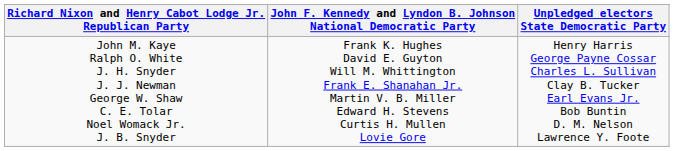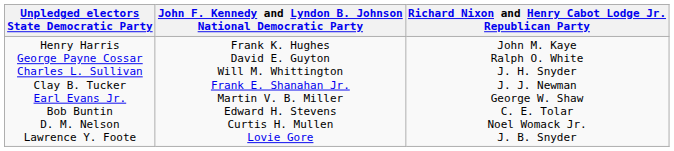columns swapped: (593, 20) <-> (136, 20)
